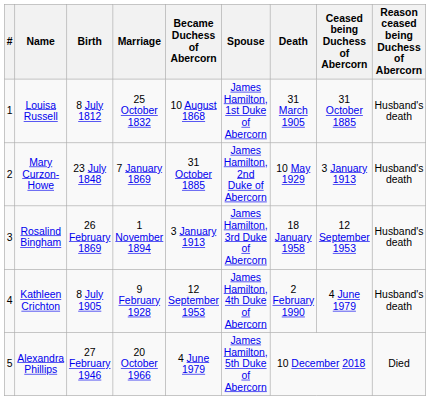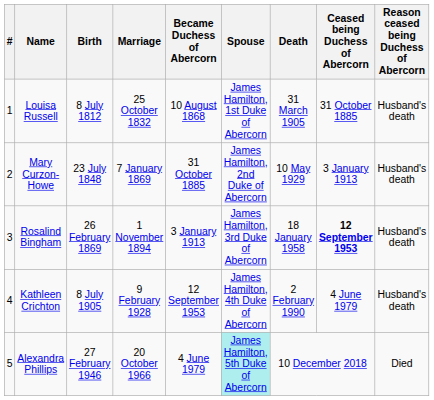(344, 237) normal -> (346, 237) bold
(246, 364) no background -> (246, 364) paleturquoise background
